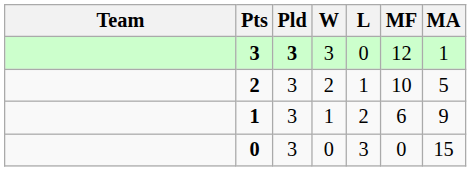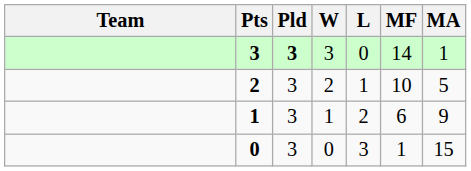(401, 52) 12 -> (401, 52) 14
(401, 149) 0 -> (401, 149) 1
